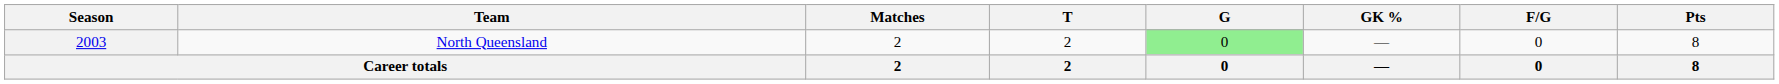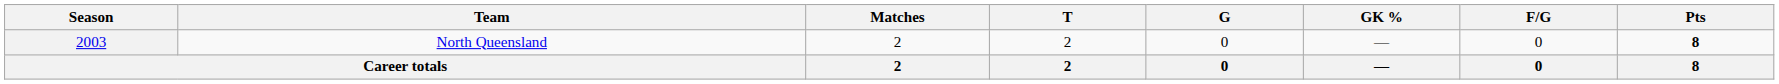(1225, 42) lightgreen background -> (1225, 42) no background
(1696, 42) normal -> (1696, 42) bold
